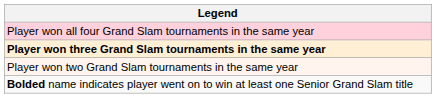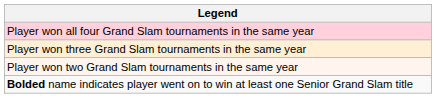(166, 49) bold -> (157, 49) normal
